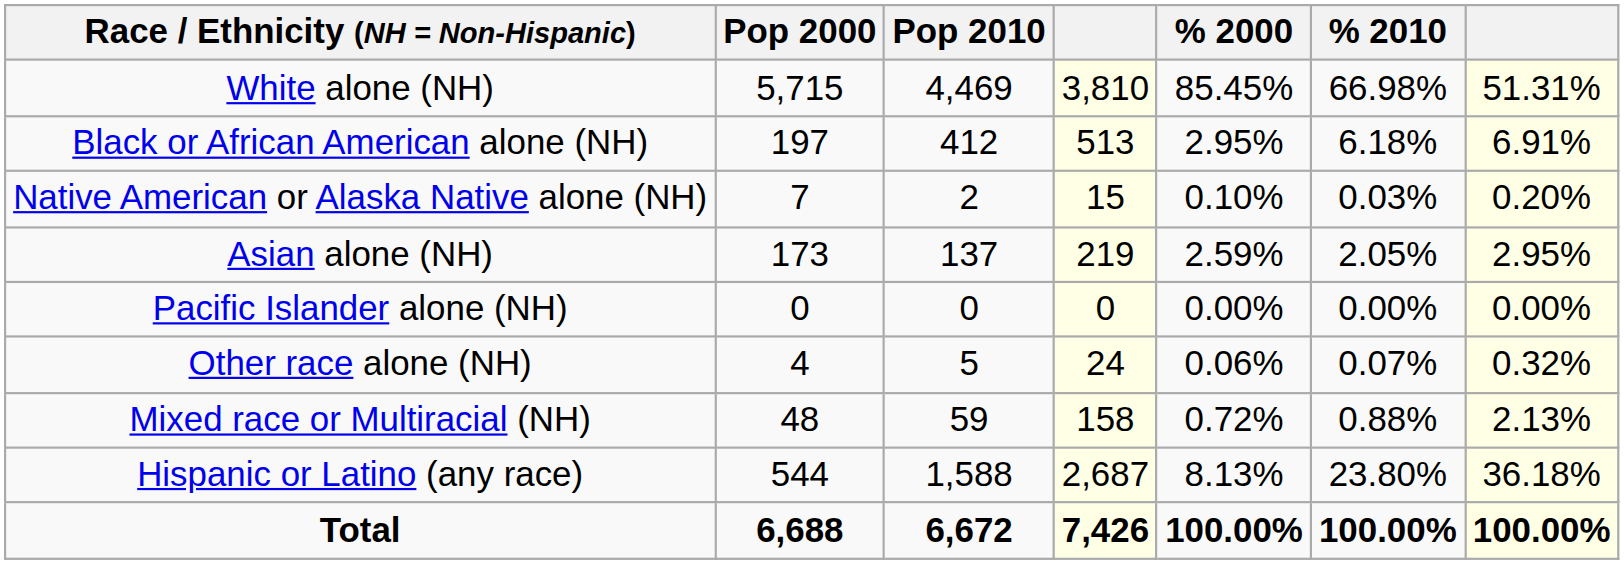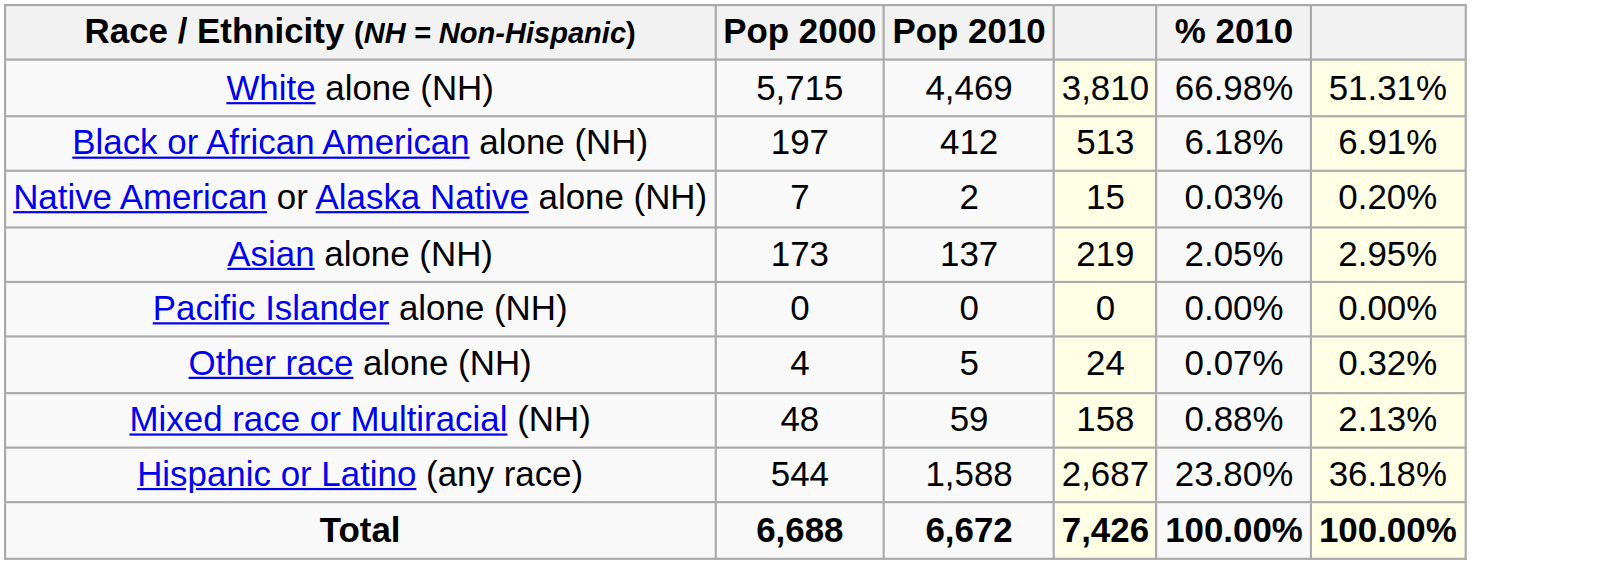- column: (1234, 32)
